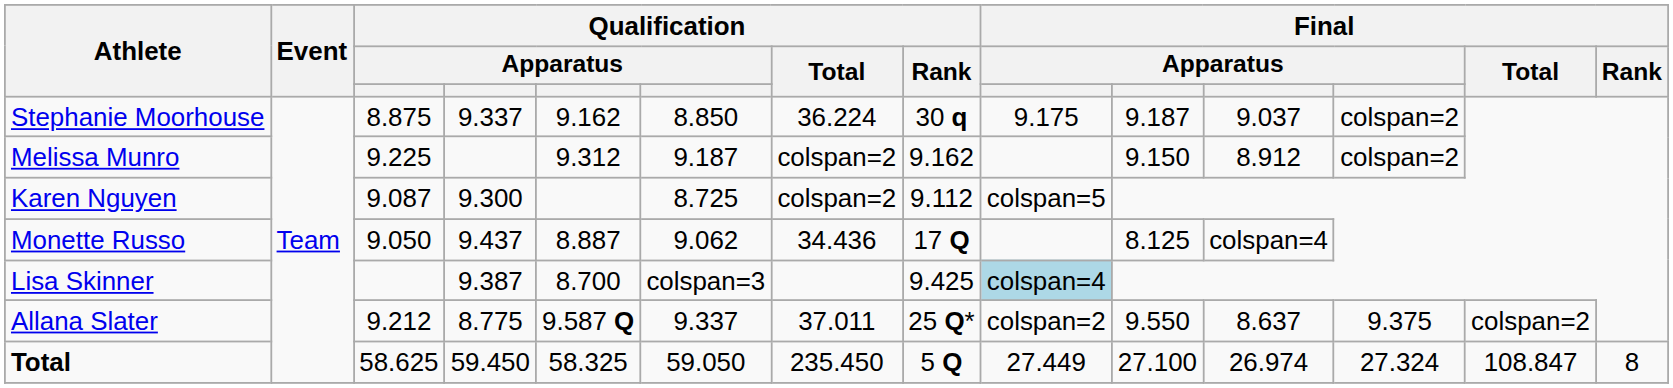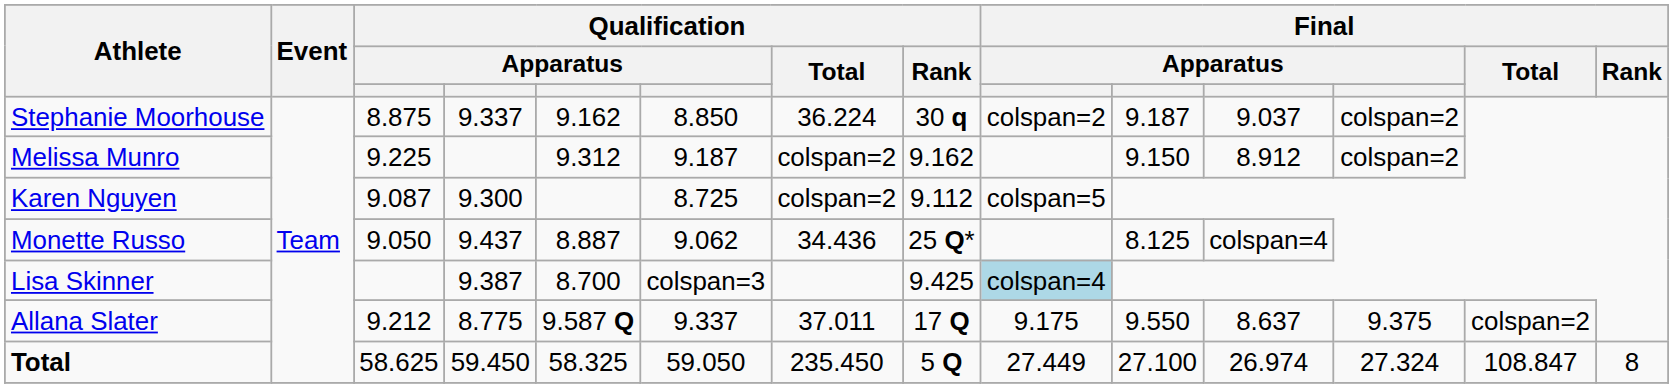(1046, 117) 9.175 -> (1046, 117) colspan=2
(941, 240) 17 Q -> (942, 240) 25 Q*
(942, 322) 25 Q* -> (941, 322) 17 Q
(1046, 322) colspan=2 -> (1046, 322) 9.175
